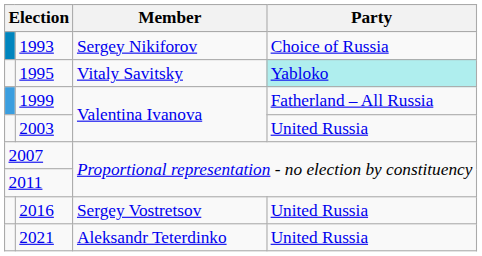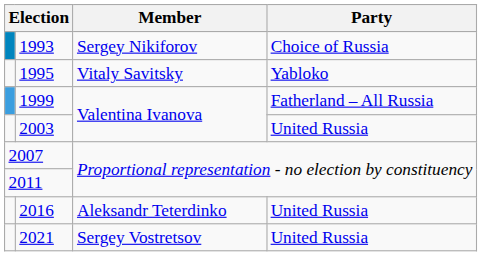(300, 73) paleturquoise background -> (300, 73) no background
(139, 210) Sergey Vostretsov -> (152, 210) Aleksandr Teterdinko
(152, 237) Aleksandr Teterdinko -> (139, 237) Sergey Vostretsov
